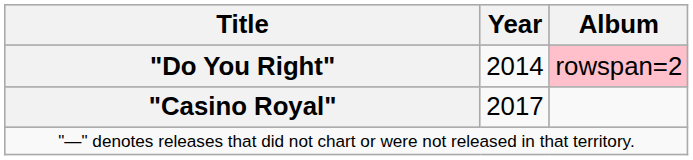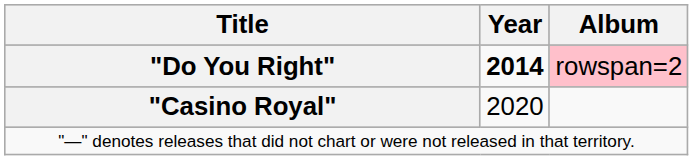(515, 65) normal -> (515, 65) bold
(515, 106) 2017 -> (515, 106) 2020
